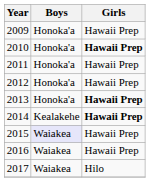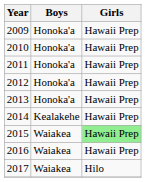(114, 47) bold -> (112, 47) normal
(114, 99) bold -> (112, 99) normal
(114, 116) bold -> (112, 116) normal
(52, 133) lavender background -> (52, 133) no background
(112, 133) no background -> (112, 133) lightgreen background
